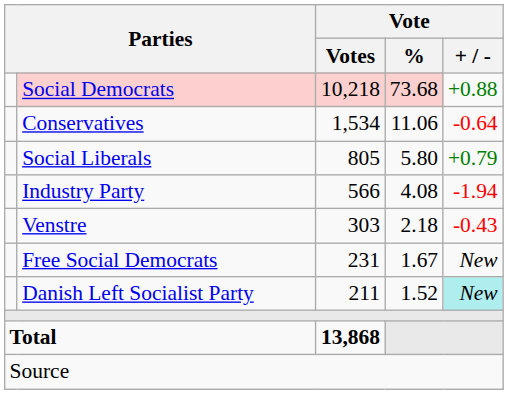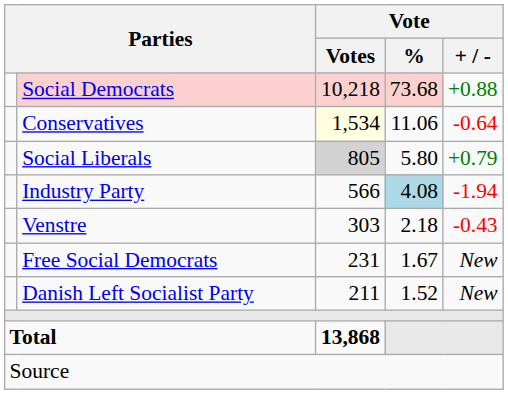(356, 123) no background -> (356, 123) lightyellow background
(364, 157) no background -> (364, 157) lightgrey background
(419, 191) no background -> (419, 191) lightblue background
(479, 293) paleturquoise background -> (479, 293) no background
